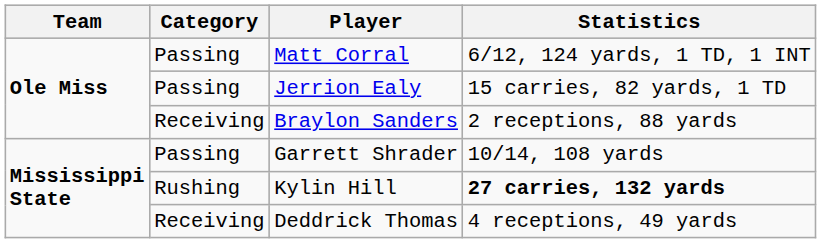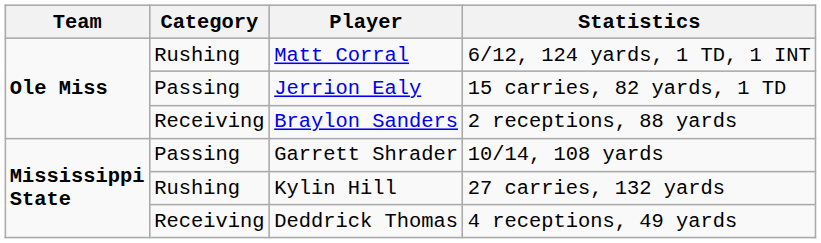(197, 55) Passing -> (197, 55) Rushing
(596, 188) bold -> (596, 188) normal
